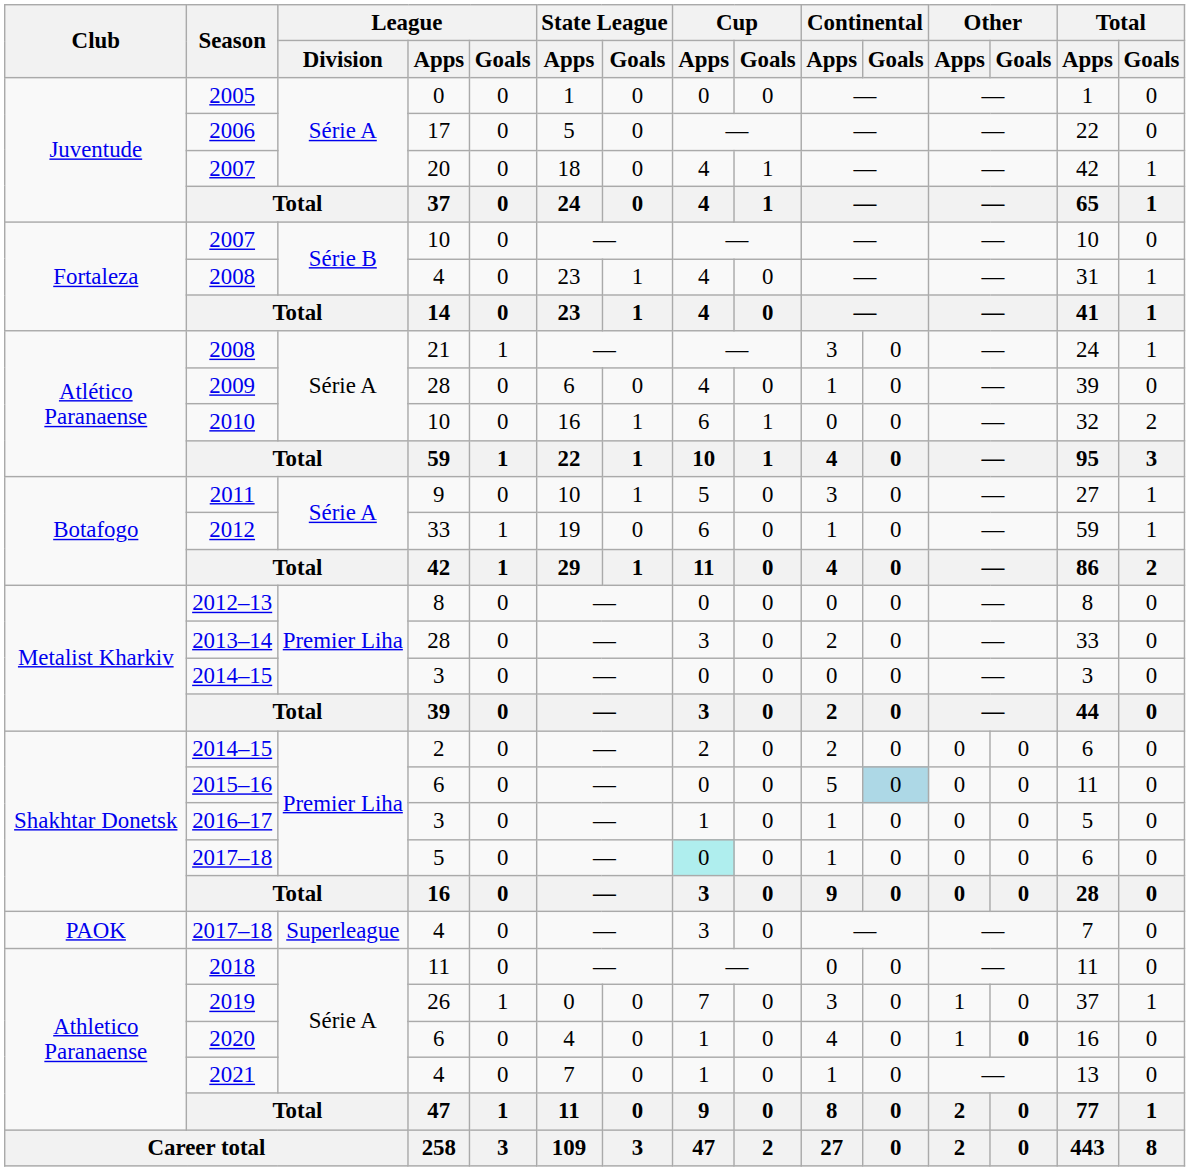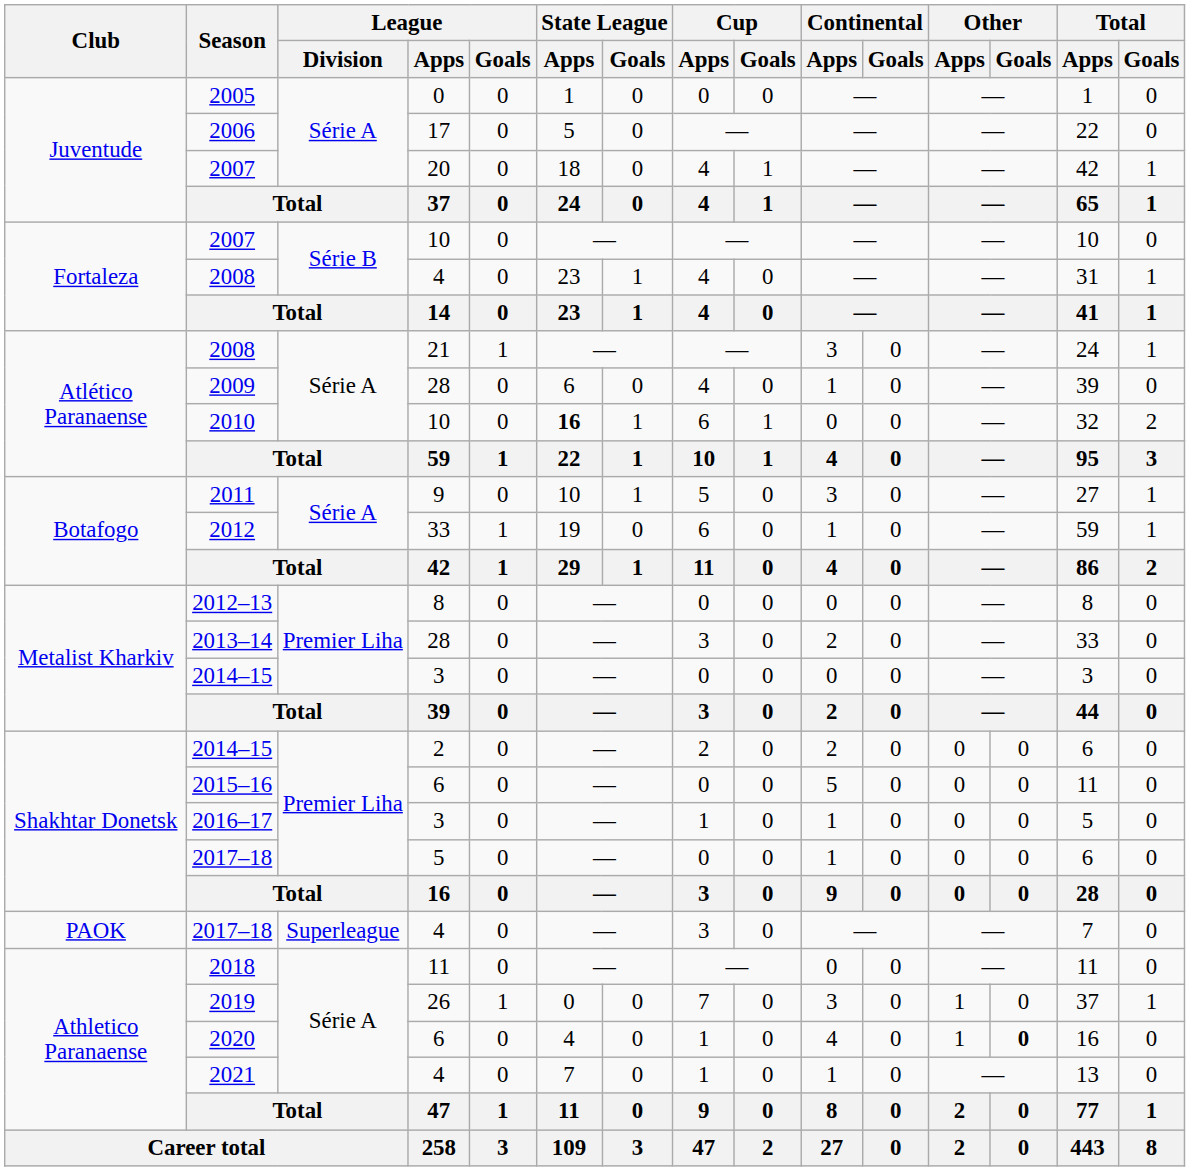(569, 421) normal -> (569, 421) bold
(896, 784) lightblue background -> (896, 784) no background
(704, 857) paleturquoise background -> (704, 857) no background
